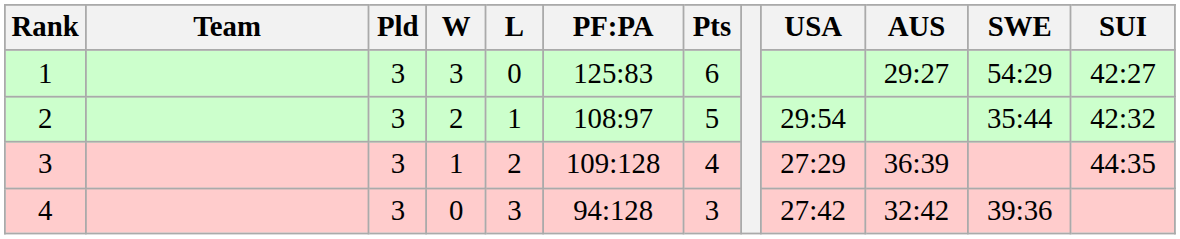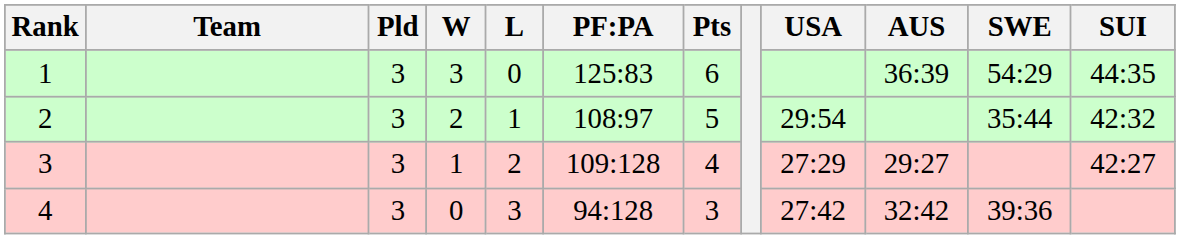(916, 73) 29:27 -> (916, 73) 36:39
(1123, 73) 42:27 -> (1123, 73) 44:35
(916, 164) 36:39 -> (916, 164) 29:27
(1123, 164) 44:35 -> (1123, 164) 42:27
